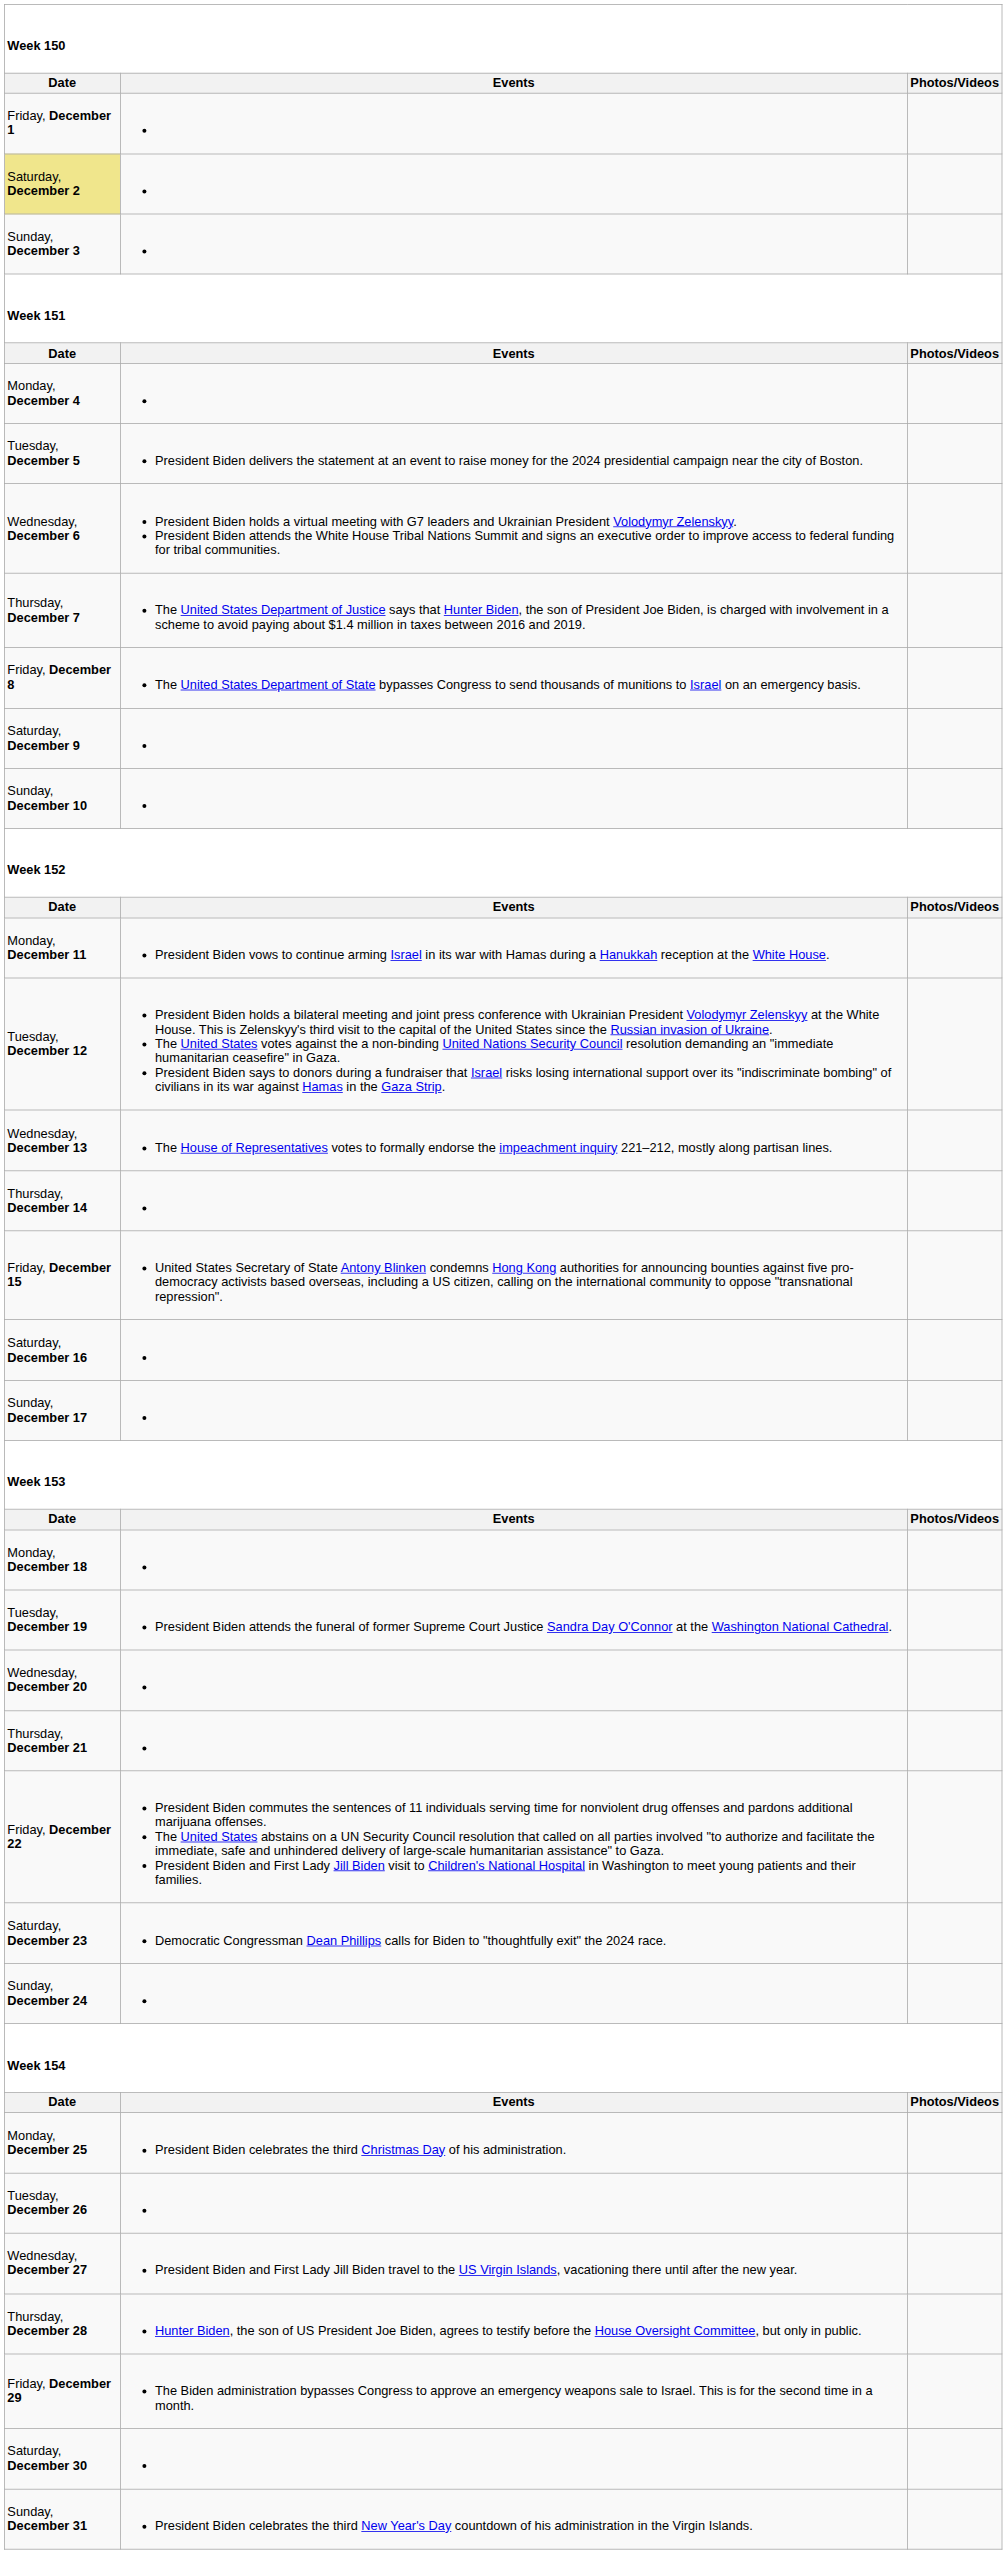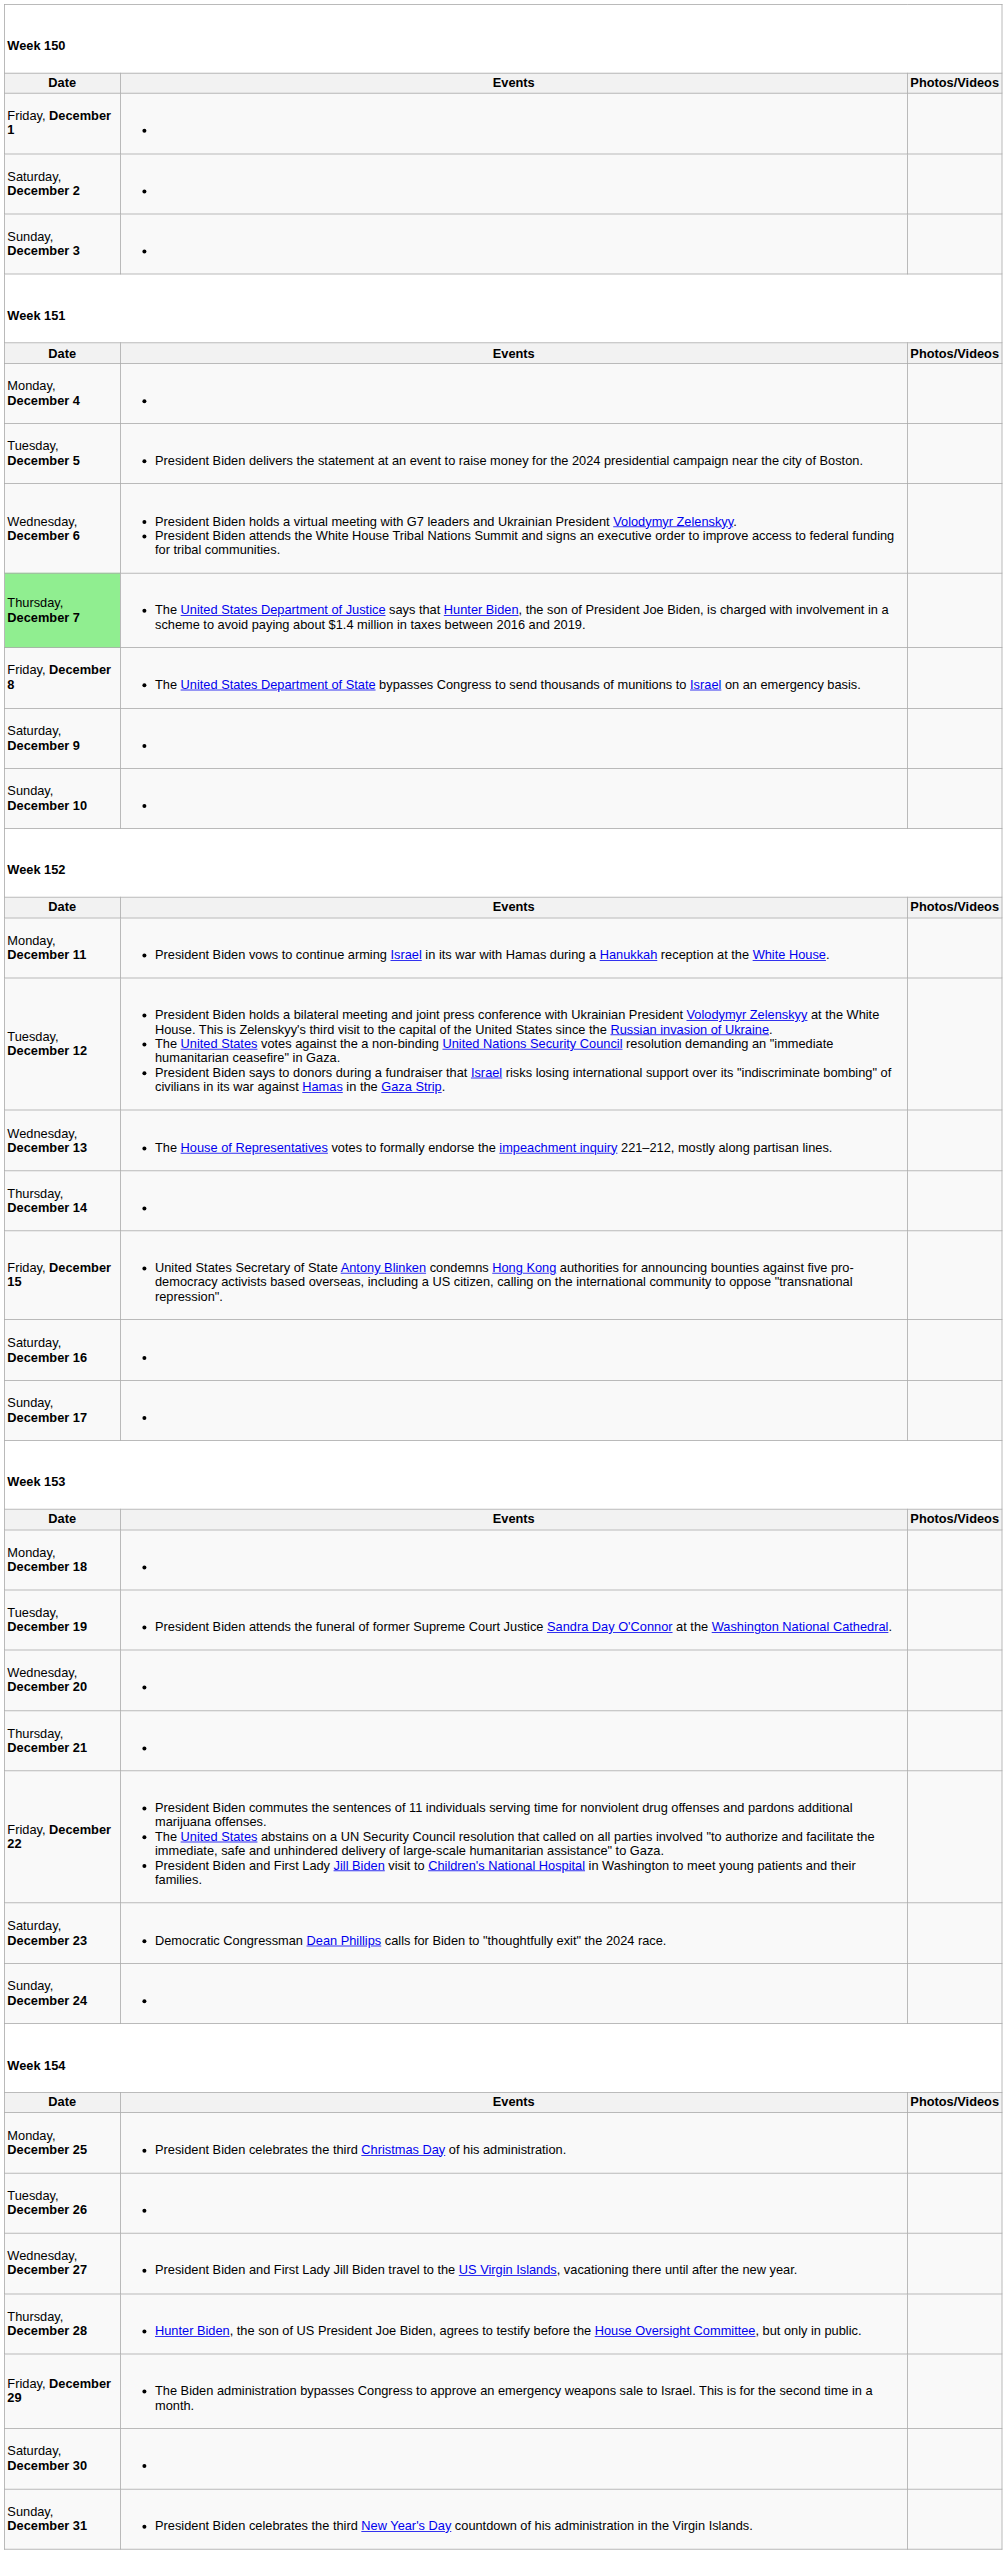(44, 183) khaki background -> (44, 183) no background
(44, 610) no background -> (44, 610) lightgreen background
